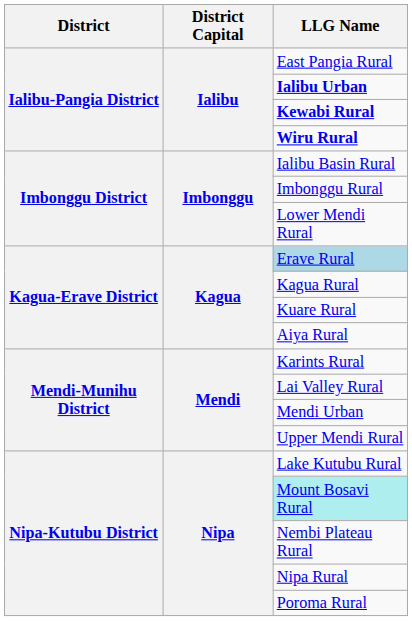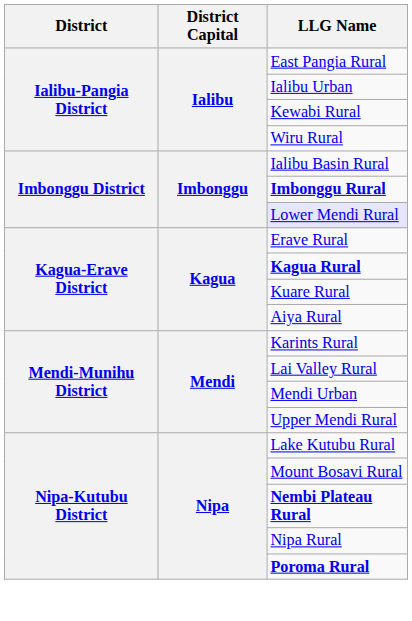(322, 86) bold -> (311, 86) normal
(325, 112) bold -> (316, 112) normal
(317, 138) bold -> (307, 138) normal
(330, 189) normal -> (328, 189) bold
(321, 223) no background -> (335, 214) lavender background
(316, 258) lightblue background -> (309, 240) no background
(318, 284) normal -> (316, 266) bold
(323, 498) paleturquoise background -> (336, 471) no background
(325, 542) normal -> (321, 505) bold
(322, 602) normal -> (320, 566) bold
